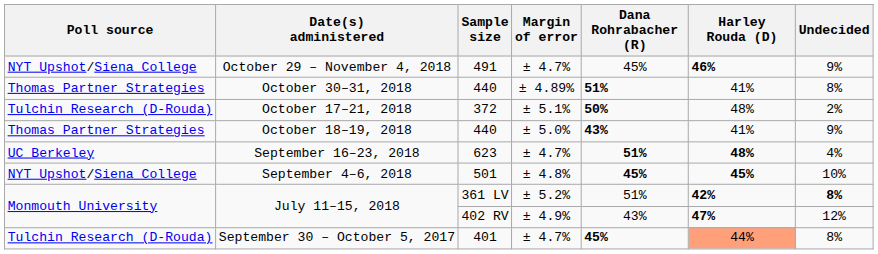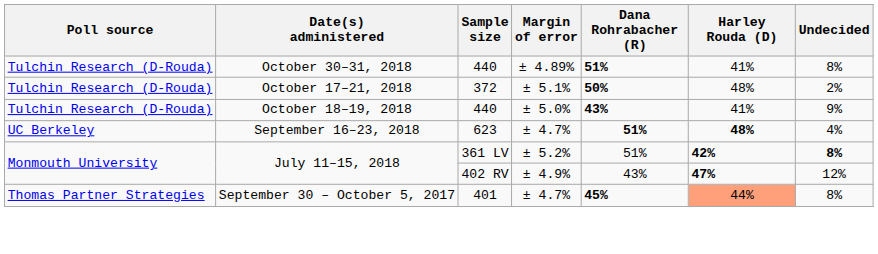- row: (337, 67)
(106, 88) Thomas Partner Strategies -> (110, 67) Tulchin Research (D-Rouda)
(106, 131) Thomas Partner Strategies -> (110, 110) Tulchin Research (D-Rouda)
- row: (337, 174)
(110, 238) Tulchin Research (D-Rouda) -> (106, 195) Thomas Partner Strategies
